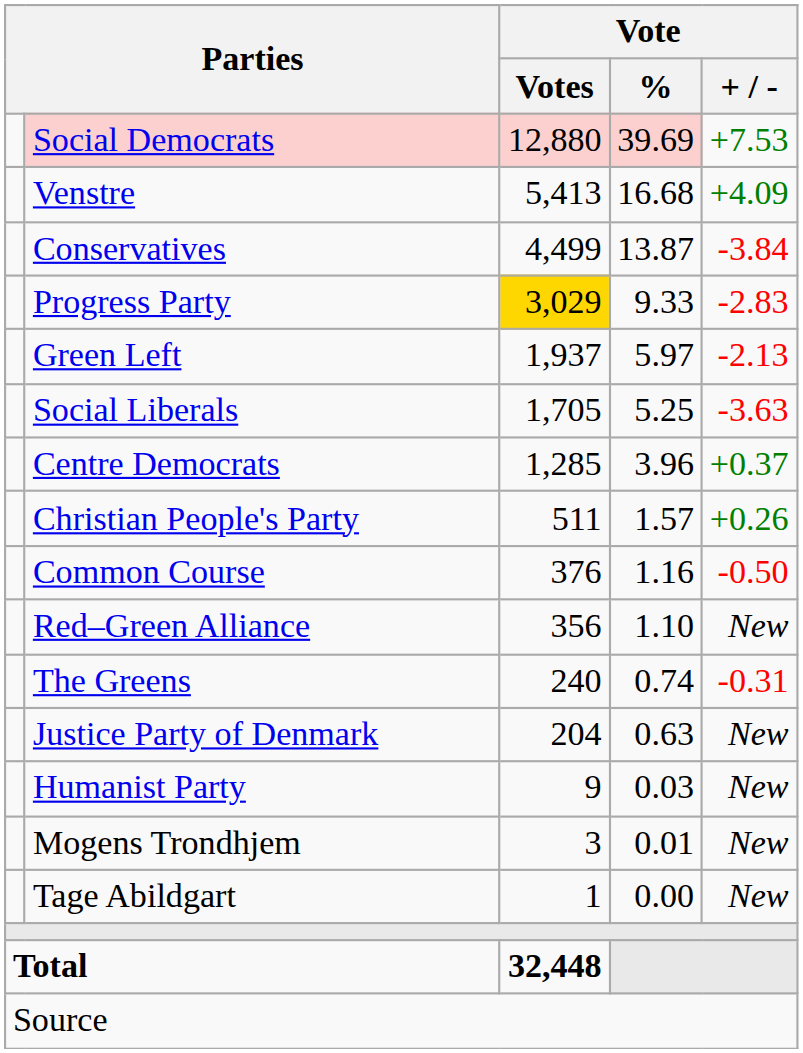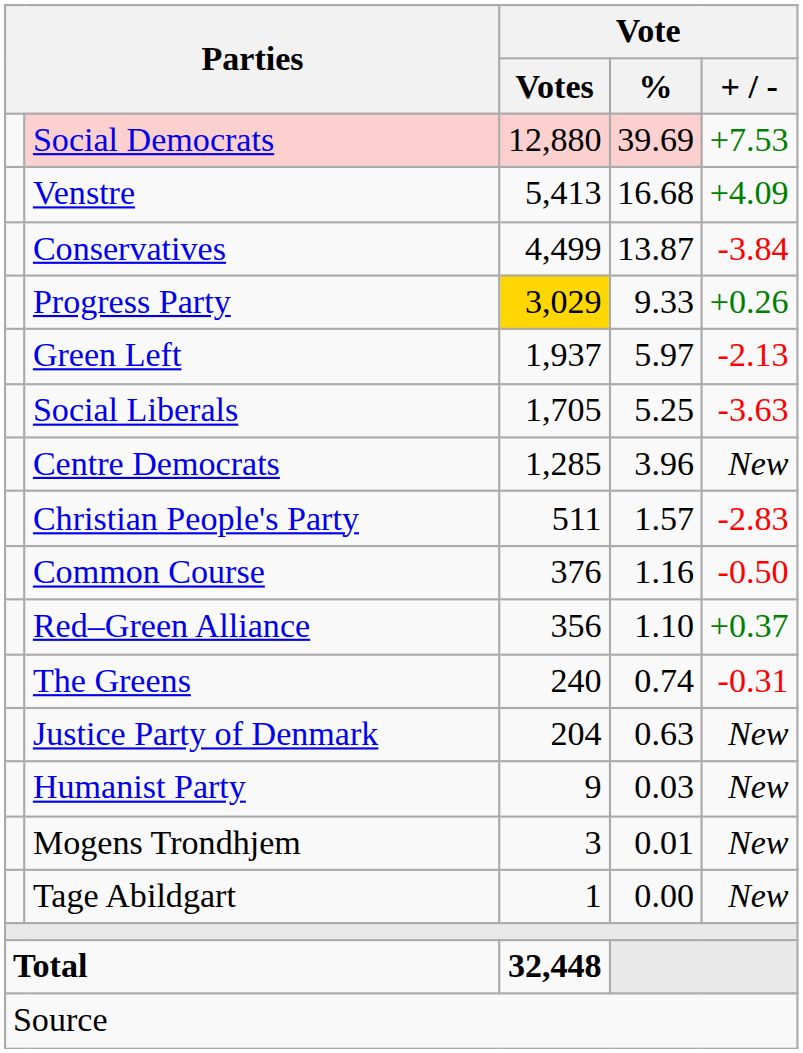(753, 301) -2.83 -> (749, 301) +0.26
(749, 463) +0.37 -> (758, 463) New
(749, 517) +0.26 -> (753, 517) -2.83
(758, 626) New -> (749, 626) +0.37
